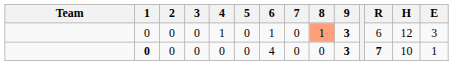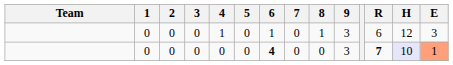(322, 32) lightsalmon background -> (322, 32) no background
(347, 32) bold -> (347, 32) normal
(147, 51) bold -> (147, 51) normal
(272, 51) normal -> (272, 51) bold
(347, 51) bold -> (347, 51) normal
(406, 51) no background -> (406, 51) lavender background
(434, 51) no background -> (434, 51) lightsalmon background
